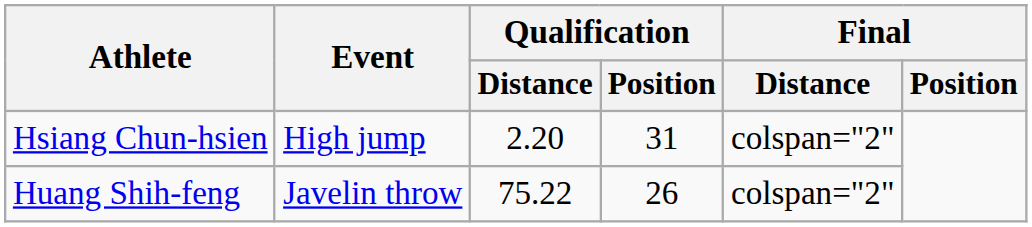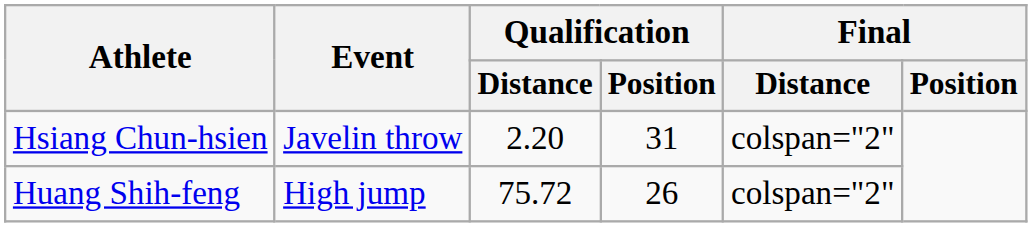(354, 138) High jump -> (373, 138) Javelin throw
(373, 193) Javelin throw -> (354, 193) High jump
(535, 193) 75.22 -> (535, 193) 75.72
